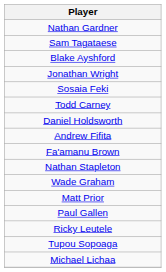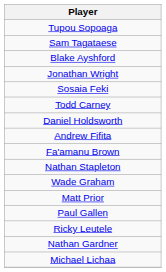(83, 27) Nathan Gardner -> (83, 27) Tupou Sopoaga
(83, 244) Tupou Sopoaga -> (83, 244) Nathan Gardner
